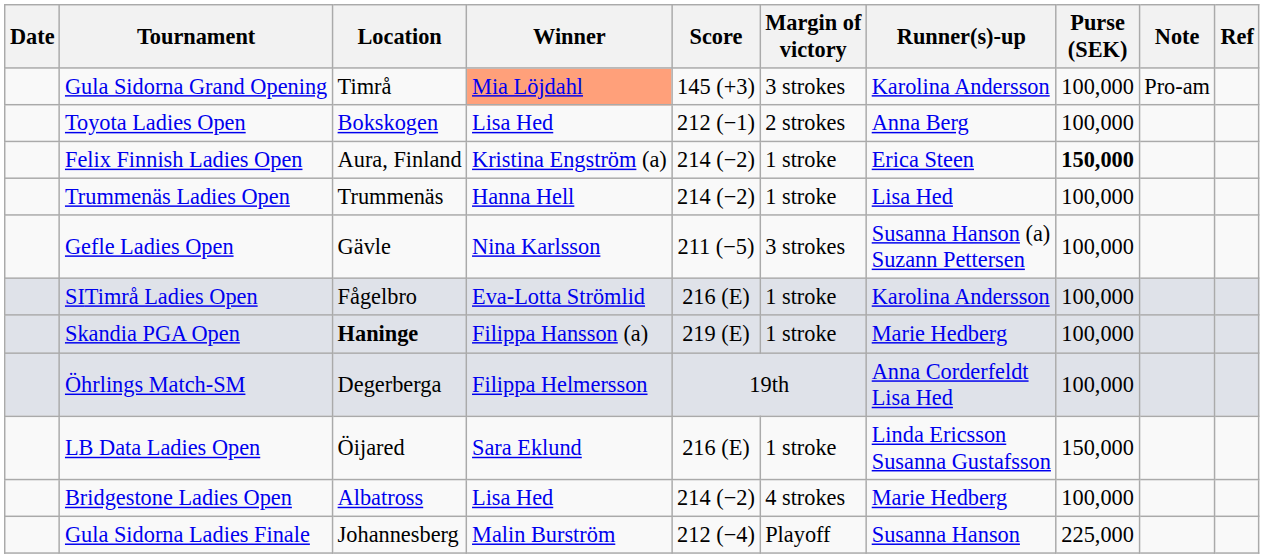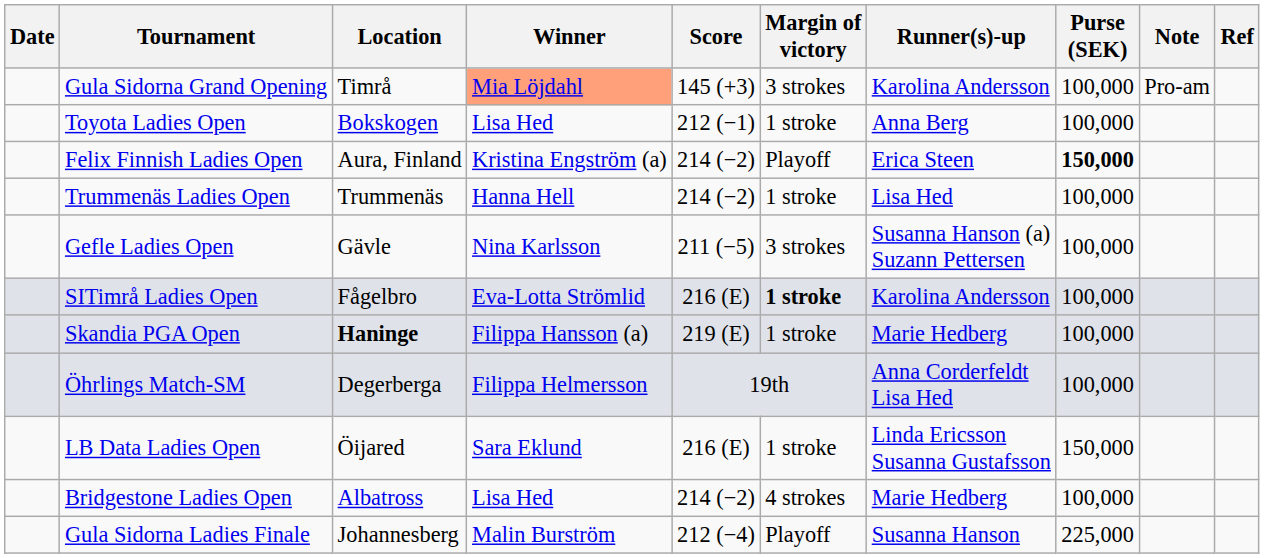(805, 123) 2 strokes -> (801, 123) 1 stroke
(801, 160) 1 stroke -> (798, 160) Playoff
(801, 297) normal -> (803, 297) bold
